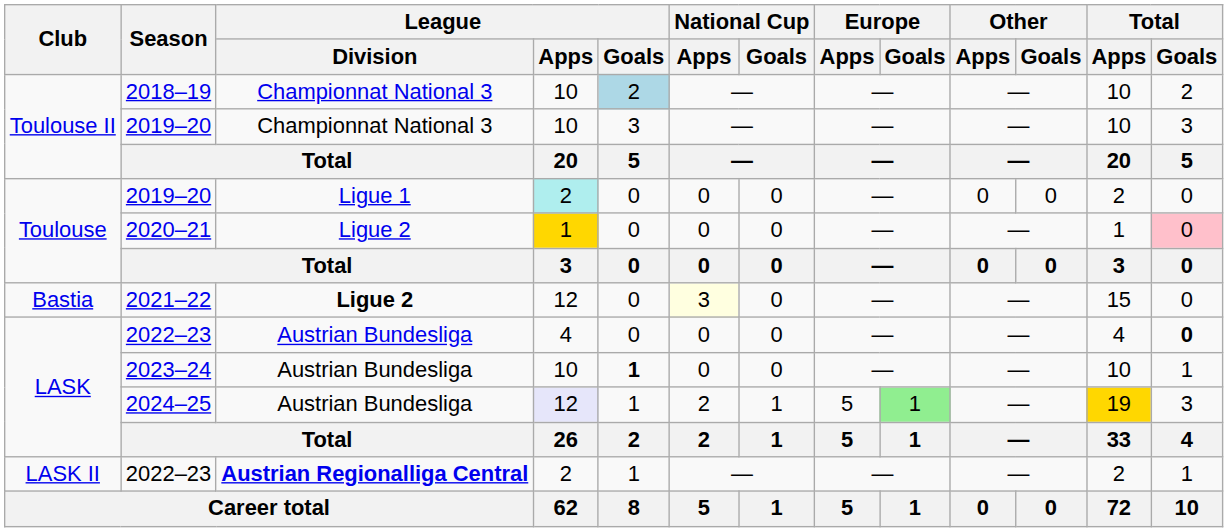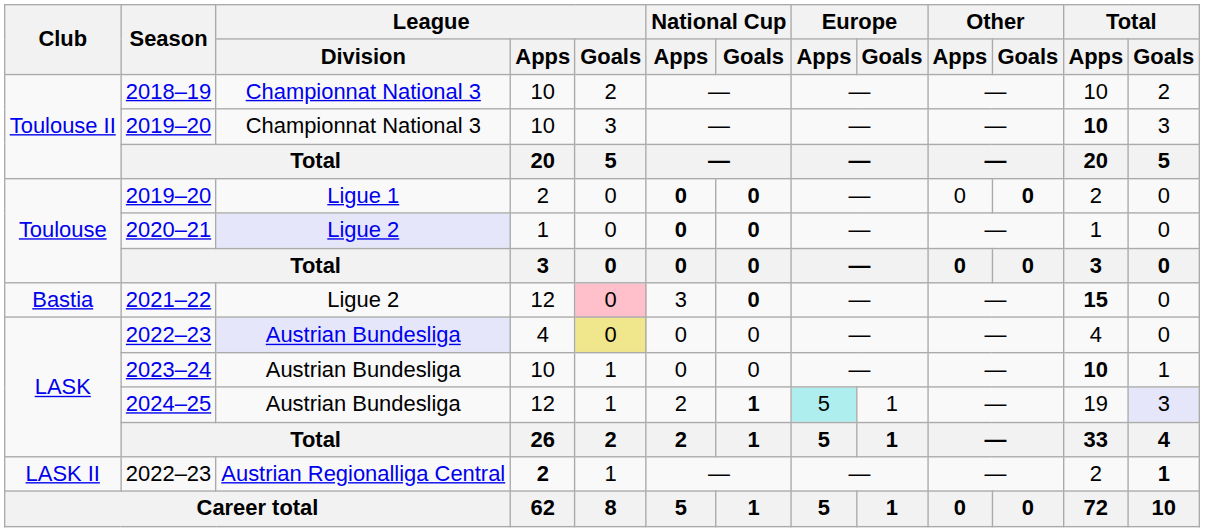(634, 91) lightblue background -> (611, 91) no background
(1119, 126) normal -> (1096, 126) bold
(566, 195) paleturquoise background -> (543, 195) no background
(704, 195) normal -> (681, 195) bold
(777, 195) normal -> (754, 195) bold
(1051, 195) normal -> (1028, 195) bold
(375, 230) no background -> (363, 230) lavender background
(566, 230) gold background -> (543, 230) no background
(704, 230) normal -> (681, 230) bold
(777, 230) normal -> (754, 230) bold
(1187, 230) pink background -> (1164, 230) no background
(375, 299) bold -> (363, 299) normal
(634, 299) no background -> (611, 299) pink background
(704, 299) lightyellow background -> (681, 299) no background
(777, 299) normal -> (754, 299) bold
(1119, 299) normal -> (1096, 299) bold
(375, 334) no background -> (363, 334) lavender background
(634, 334) no background -> (611, 334) khaki background
(1187, 334) bold -> (1164, 334) normal
(634, 369) bold -> (611, 369) normal
(1119, 369) normal -> (1096, 369) bold
(566, 404) lavender background -> (543, 404) no background
(777, 404) normal -> (754, 404) bold
(847, 404) no background -> (824, 404) paleturquoise background
(915, 404) lightgreen background -> (892, 404) no background
(1119, 404) gold background -> (1096, 404) no background
(1187, 404) no background -> (1164, 404) lavender background
(375, 473) bold -> (363, 473) normal
(566, 473) normal -> (543, 473) bold
(1187, 473) normal -> (1164, 473) bold
